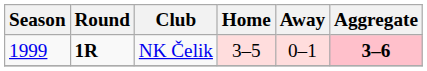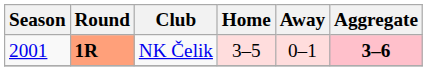(28, 50) 1999 -> (28, 50) 2001
(86, 50) no background -> (86, 50) lightsalmon background
